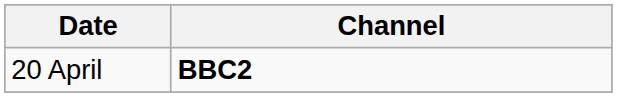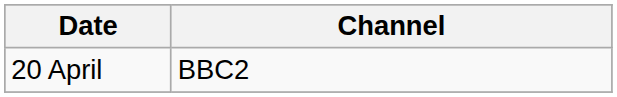(215, 69) bold -> (213, 69) normal
